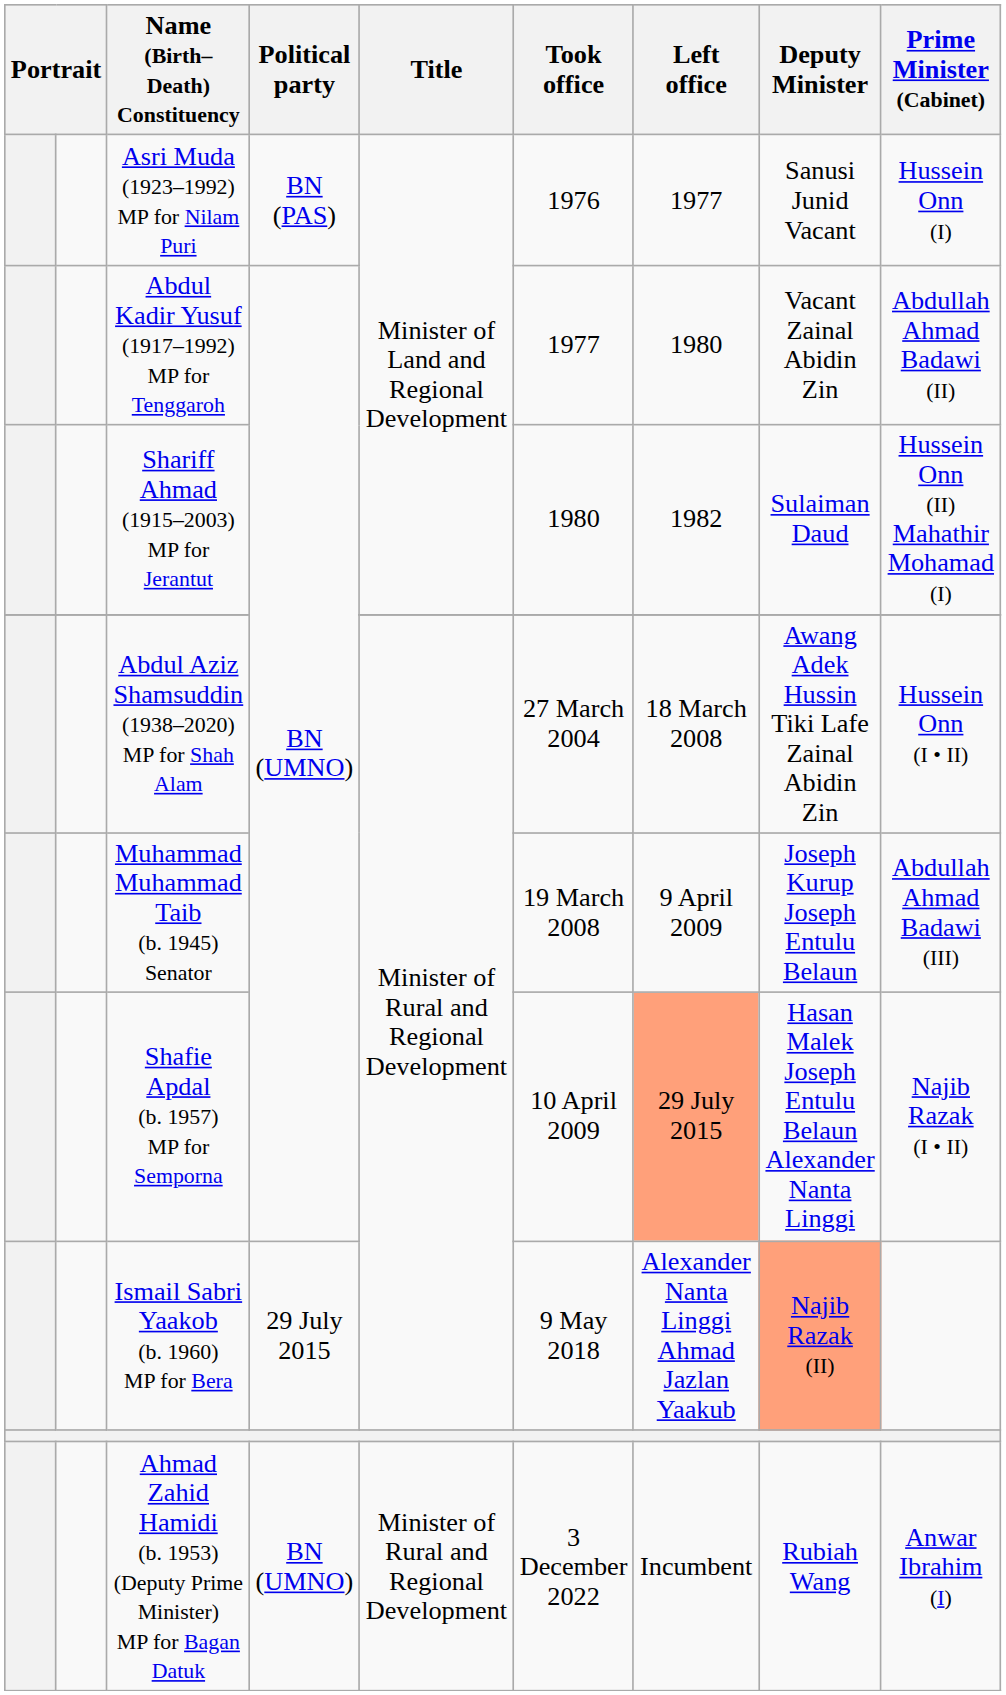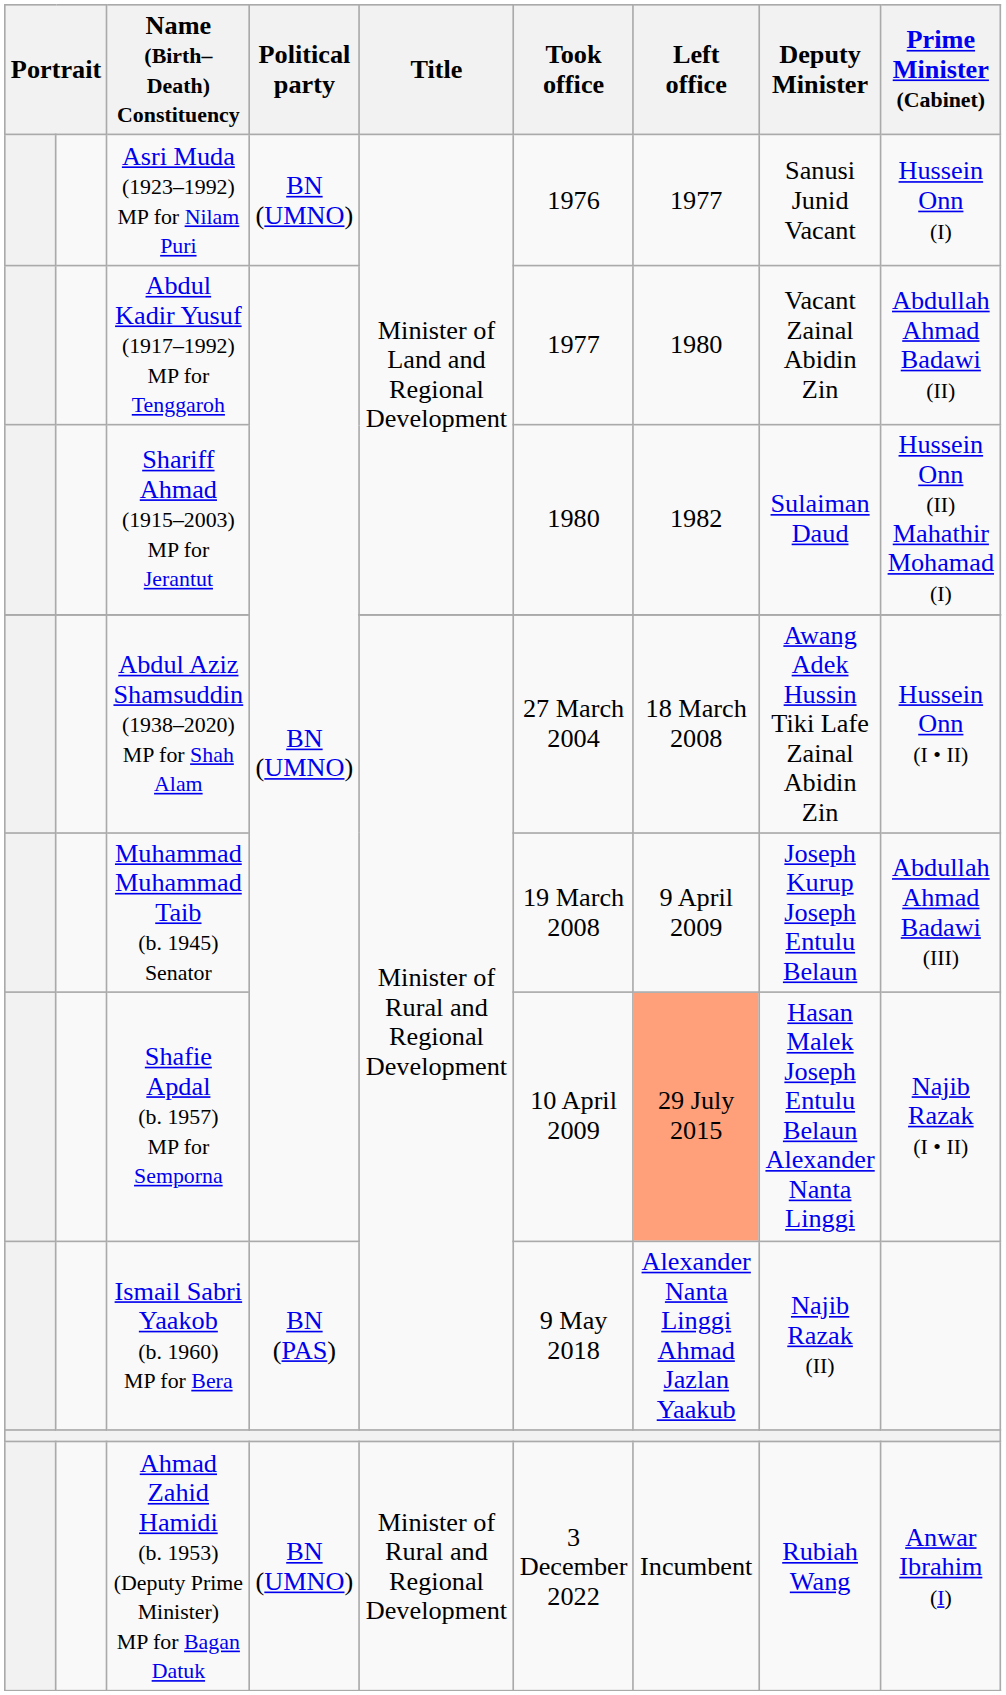(304, 199) BN (PAS) -> (304, 199) BN (UMNO)
(304, 1335) 29 July 2015 -> (304, 1335) BN (PAS)
(820, 1335) lightsalmon background -> (820, 1335) no background
